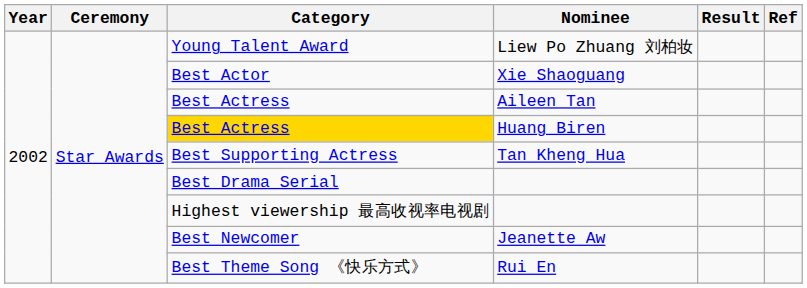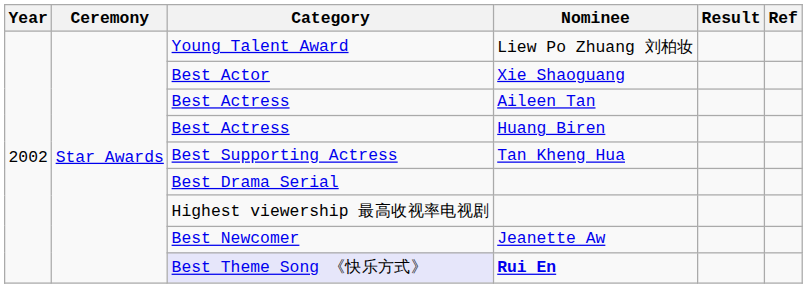(231, 129) gold background -> (231, 129) no background
(299, 268) no background -> (299, 268) lavender background
(527, 268) normal -> (527, 268) bold
